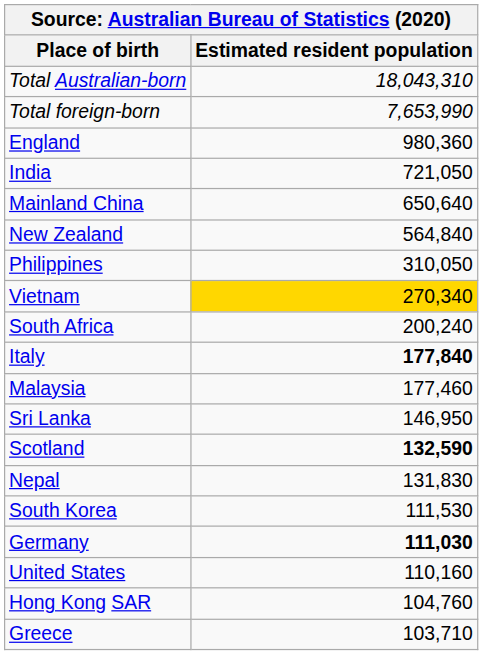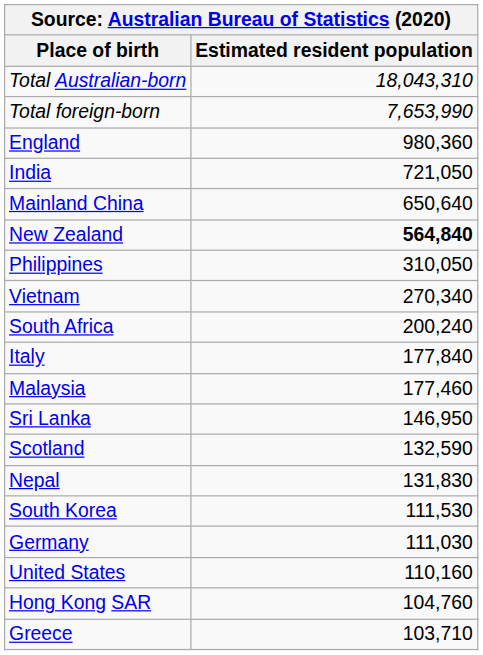(438, 234) normal -> (438, 234) bold
(438, 296) gold background -> (438, 296) no background
(438, 357) bold -> (438, 357) normal
(438, 449) bold -> (438, 449) normal
(439, 541) bold -> (439, 541) normal
